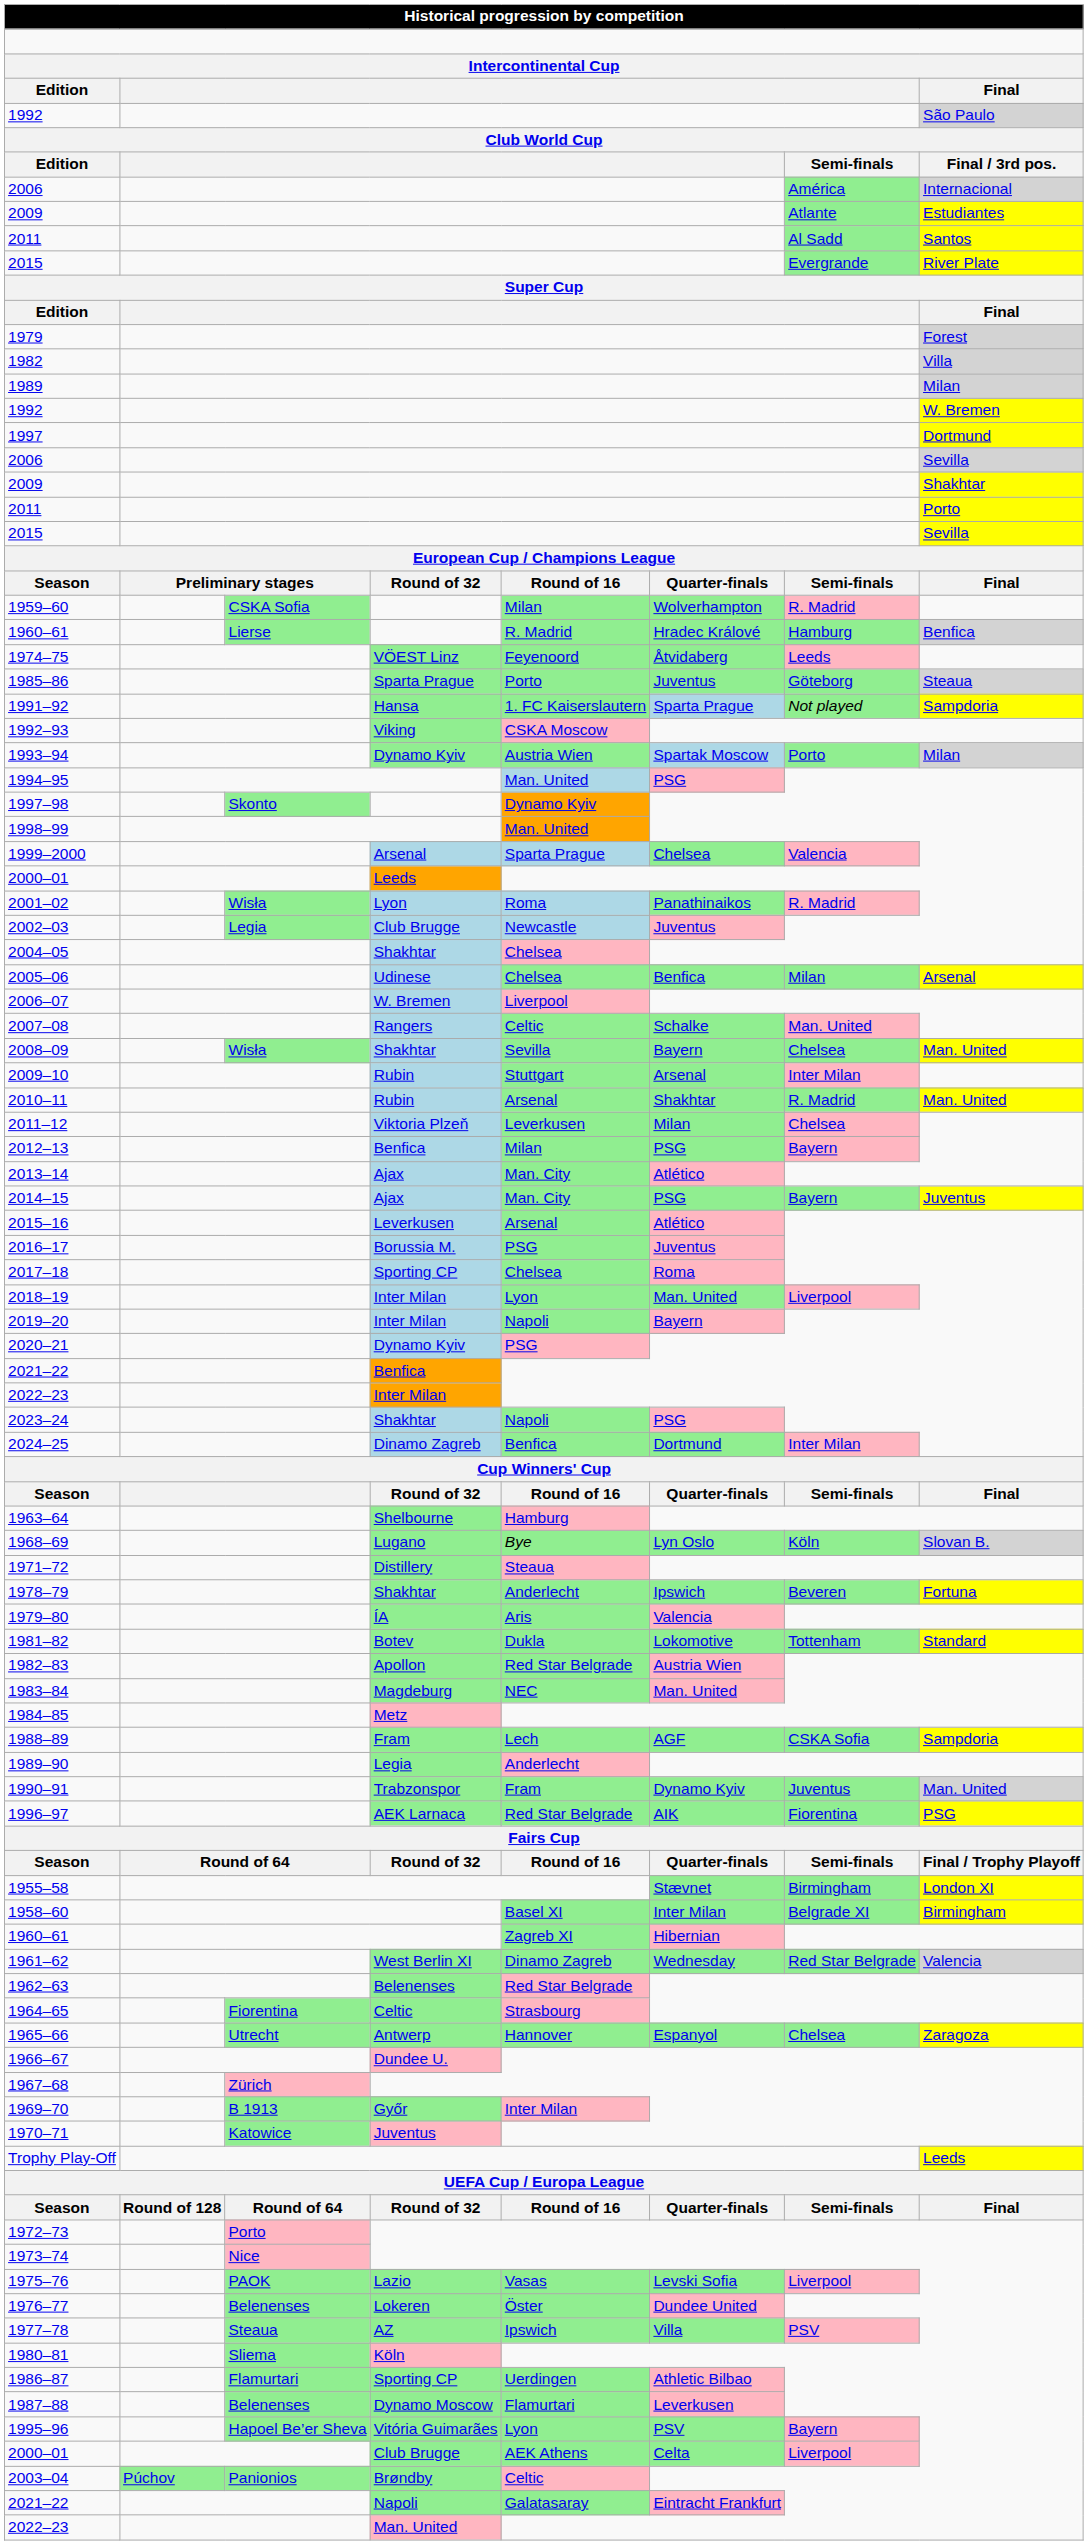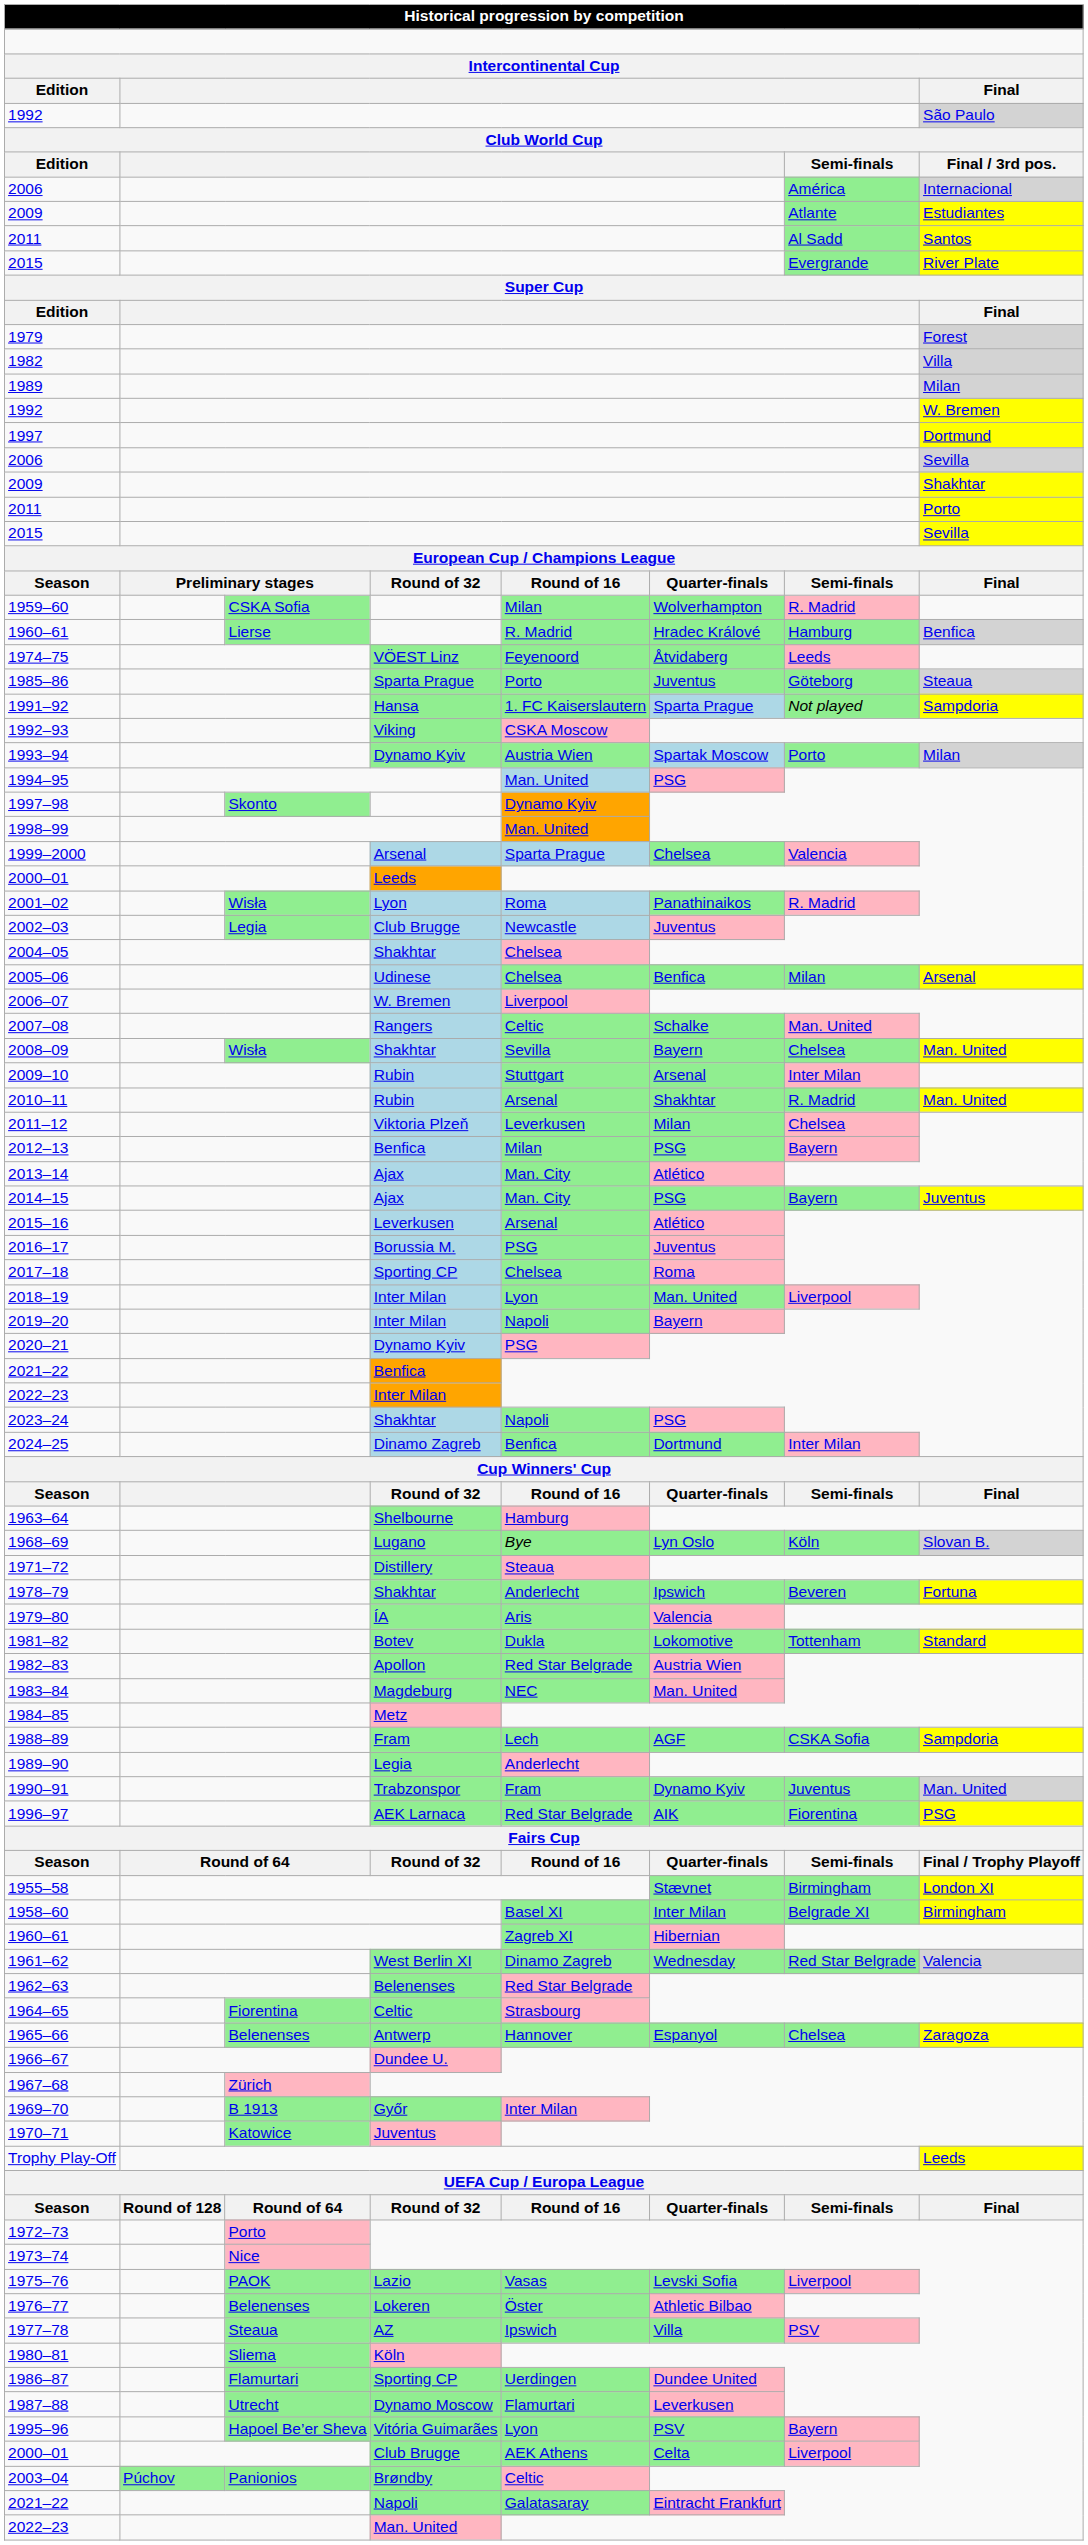(254, 2035) Utrecht -> (269, 2035) Belenenses
(705, 2305) Dundee United -> (703, 2305) Athletic Bilbao
(703, 2379) Athletic Bilbao -> (705, 2379) Dundee United
(269, 2404) Belenenses -> (254, 2404) Utrecht
